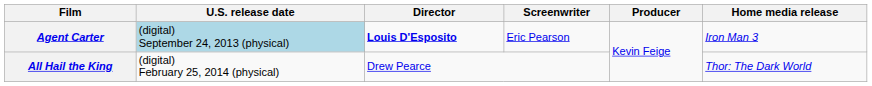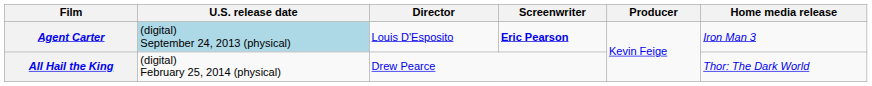(412, 36) bold -> (413, 36) normal
(538, 36) normal -> (535, 36) bold
